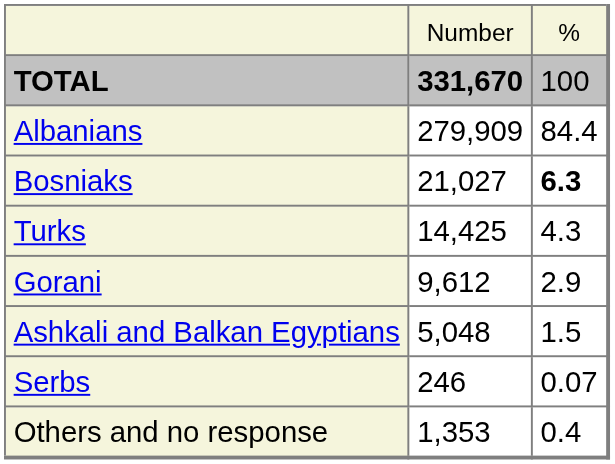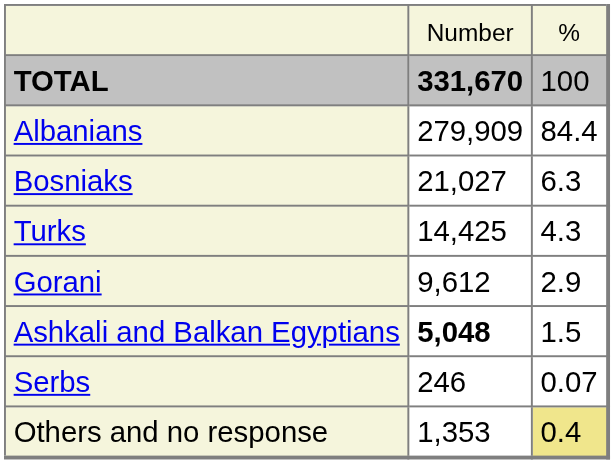(561, 181) bold -> (561, 181) normal
(454, 331) normal -> (454, 331) bold
(561, 431) no background -> (561, 431) khaki background
